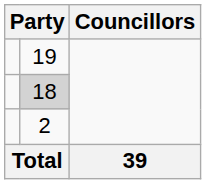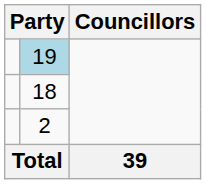(45, 56) no background -> (45, 56) lightblue background
(45, 91) lightgrey background -> (45, 91) no background
